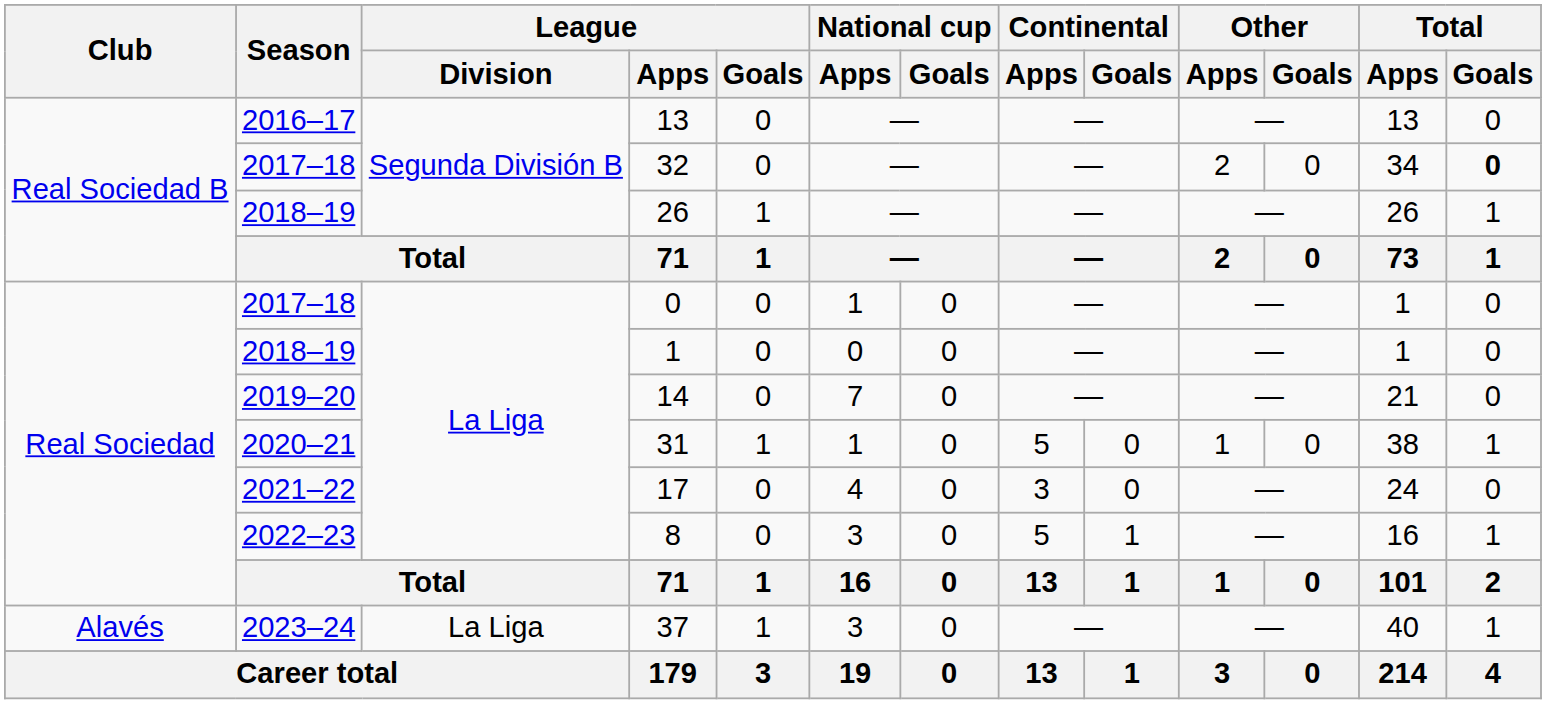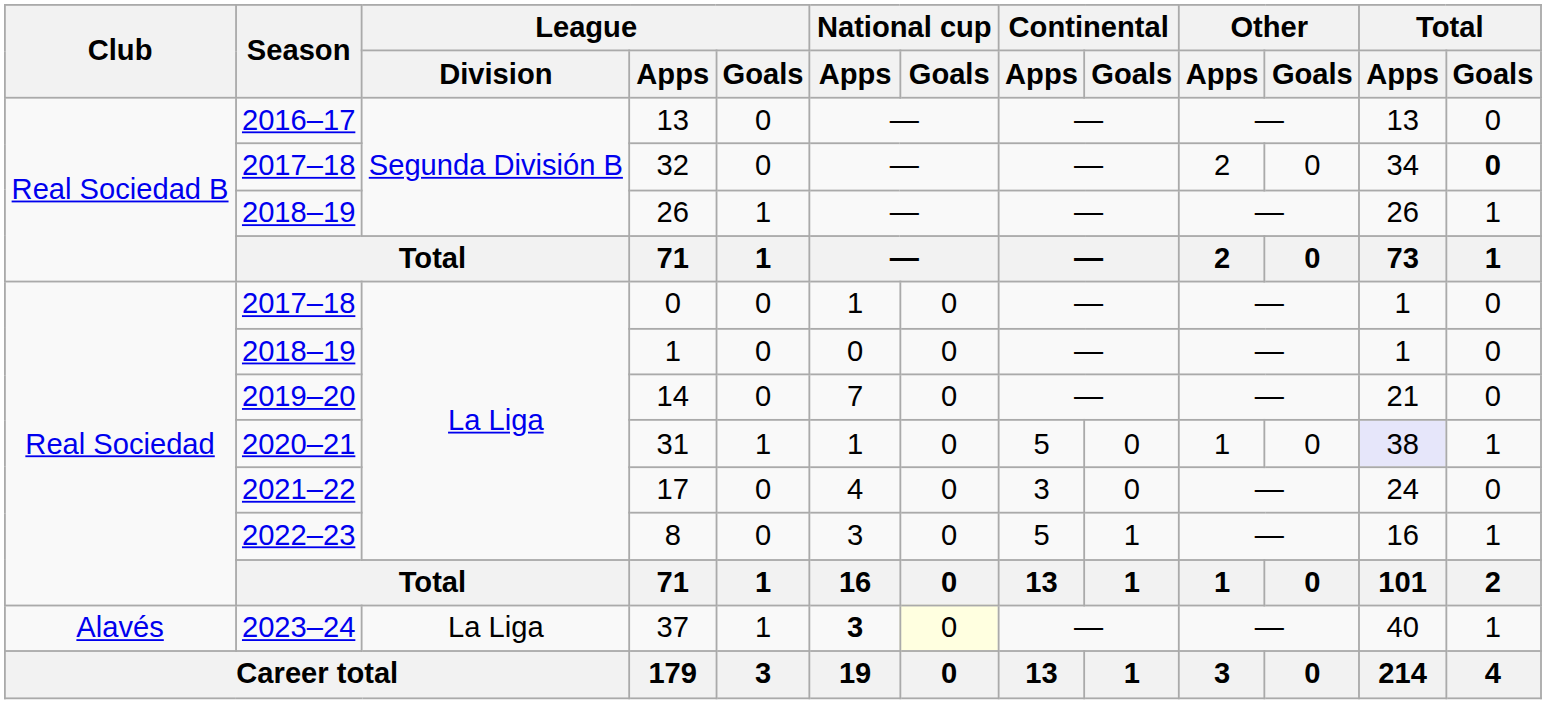(1403, 443) no background -> (1403, 443) lavender background
(855, 627) normal -> (855, 627) bold
(949, 627) no background -> (949, 627) lightyellow background
